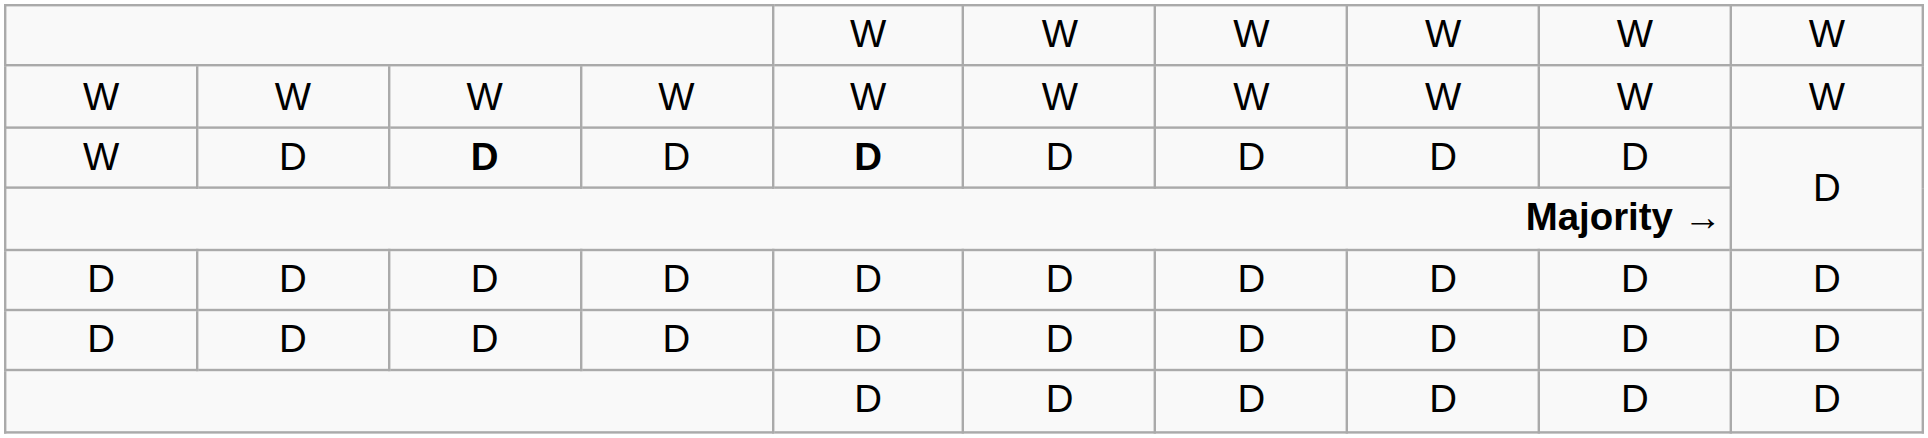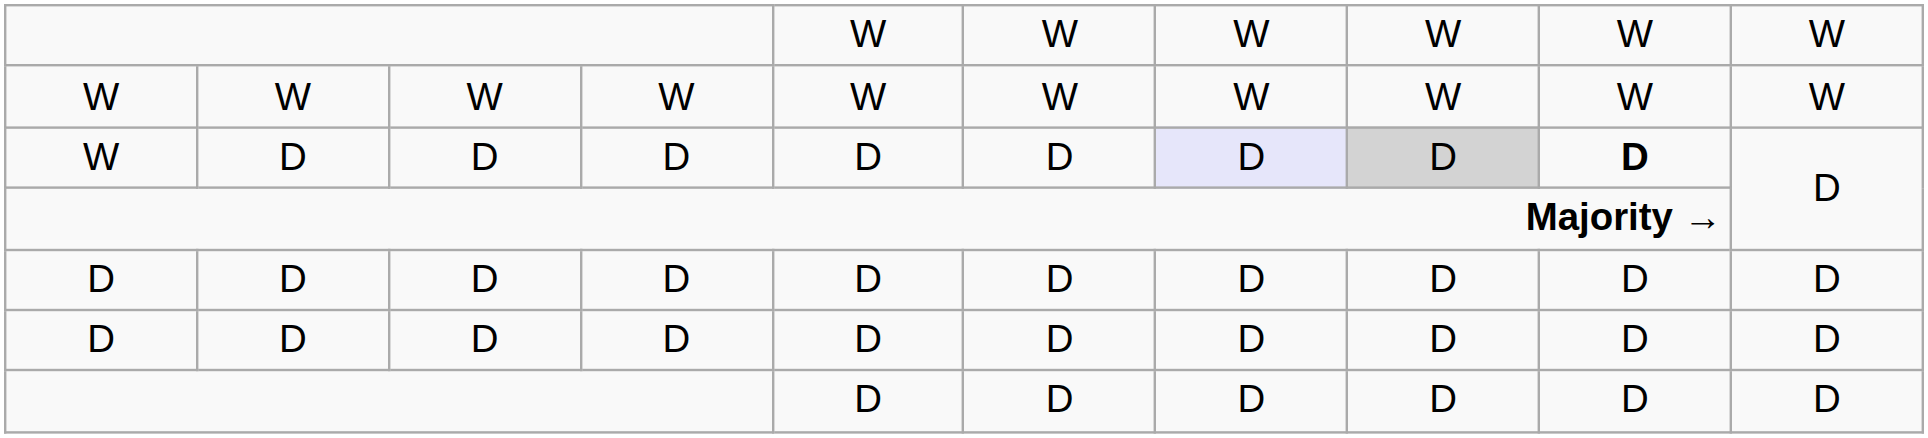(485, 156) bold -> (485, 156) normal
(868, 156) bold -> (868, 156) normal
(1251, 156) no background -> (1251, 156) lavender background
(1443, 156) no background -> (1443, 156) lightgrey background
(1635, 156) normal -> (1635, 156) bold
